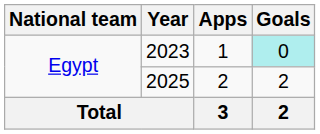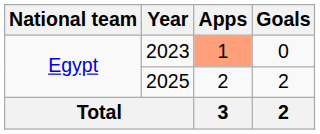(223, 50) no background -> (223, 50) lightsalmon background
(283, 50) paleturquoise background -> (283, 50) no background
